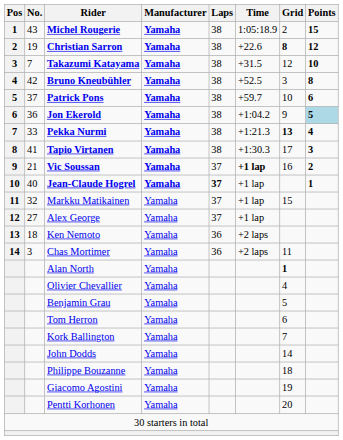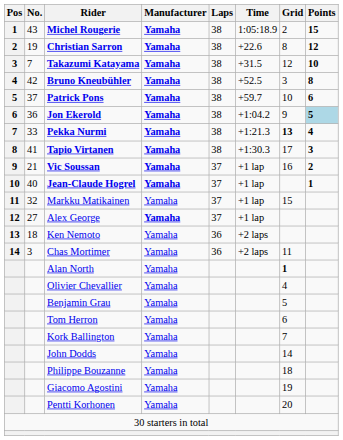(285, 47) bold -> (285, 47) normal
(252, 166) bold -> (251, 166) normal
(216, 183) bold -> (216, 183) normal
(161, 217) normal -> (162, 217) bold
